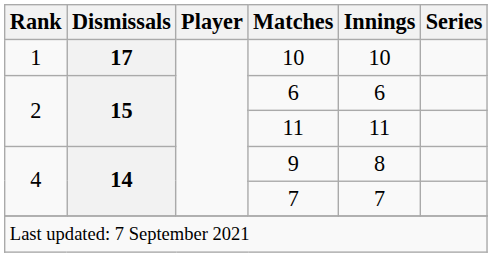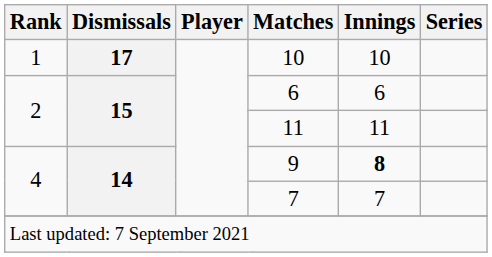(380, 163) normal -> (380, 163) bold
